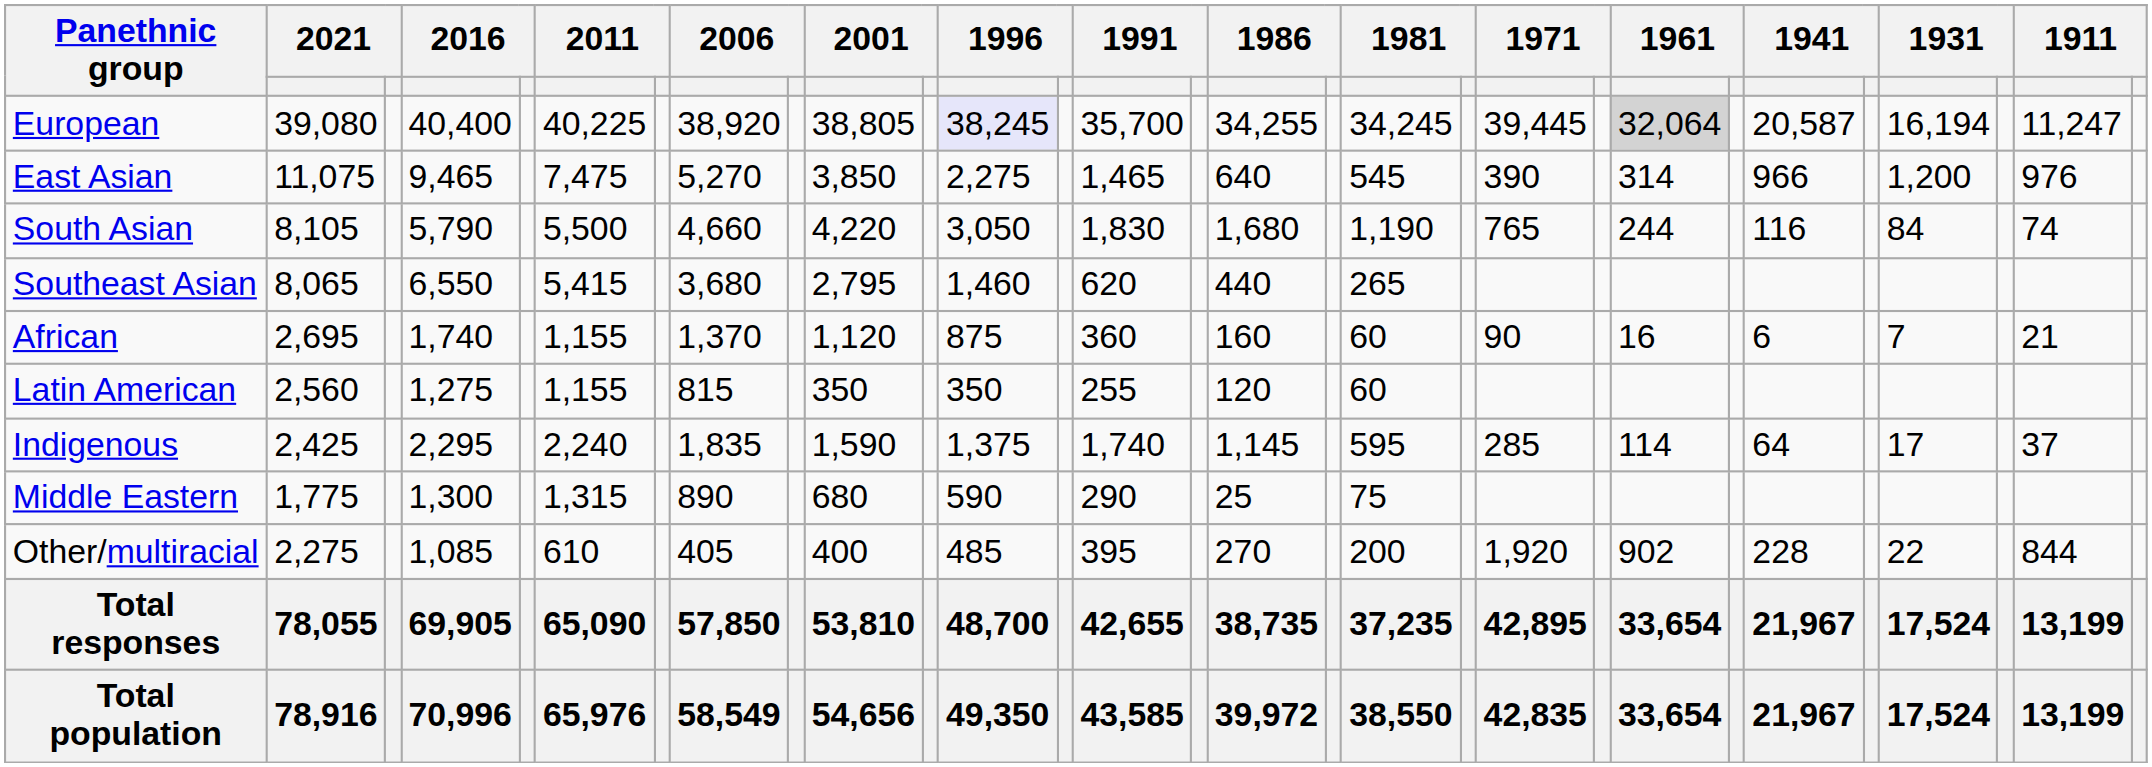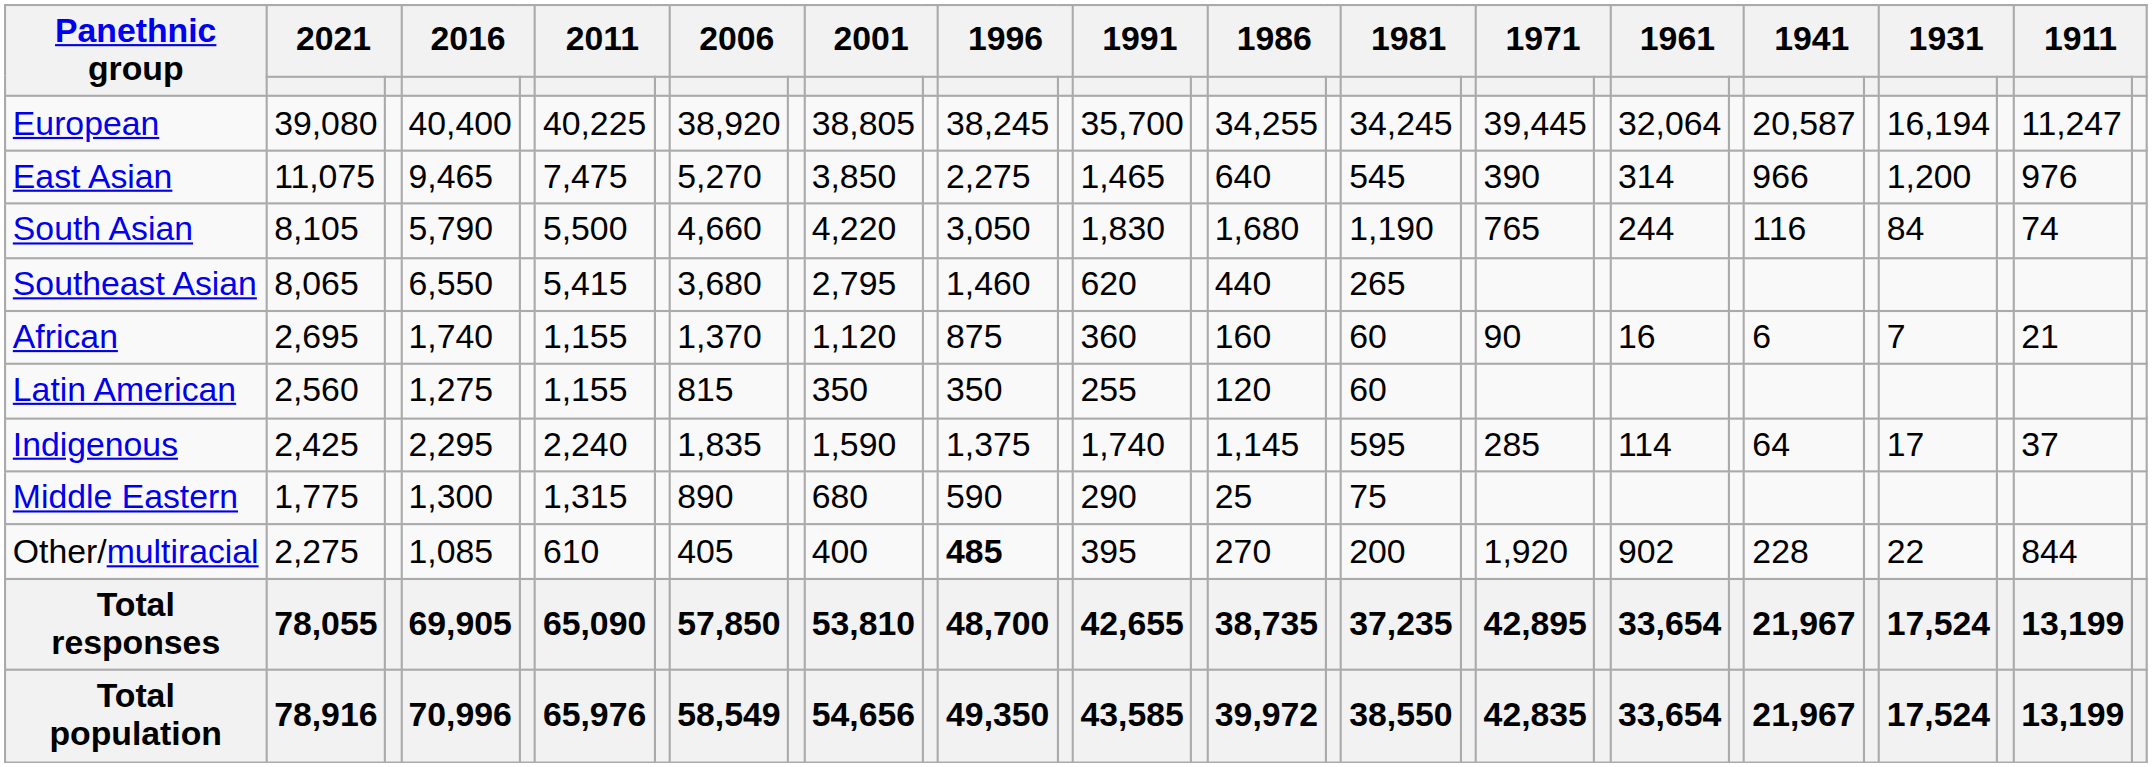(998, 122) lavender background -> (998, 122) no background
(1670, 122) lightgrey background -> (1670, 122) no background
(974, 551) normal -> (974, 551) bold
